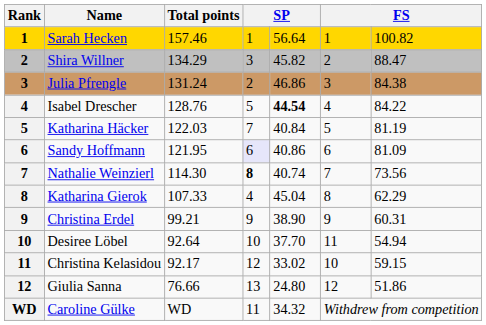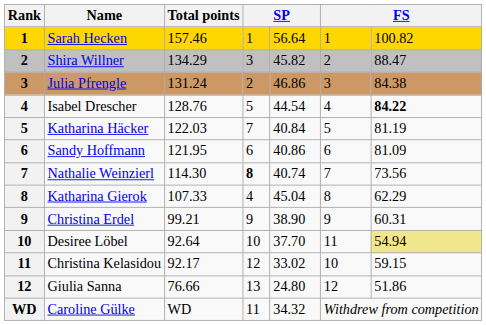(289, 106) bold -> (289, 106) normal
(390, 106) normal -> (390, 106) bold
(250, 151) lavender background -> (250, 151) no background
(390, 241) no background -> (390, 241) khaki background
